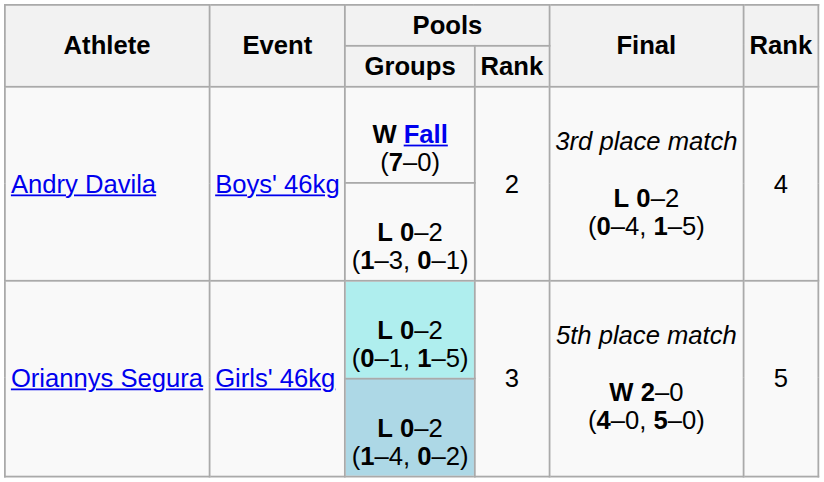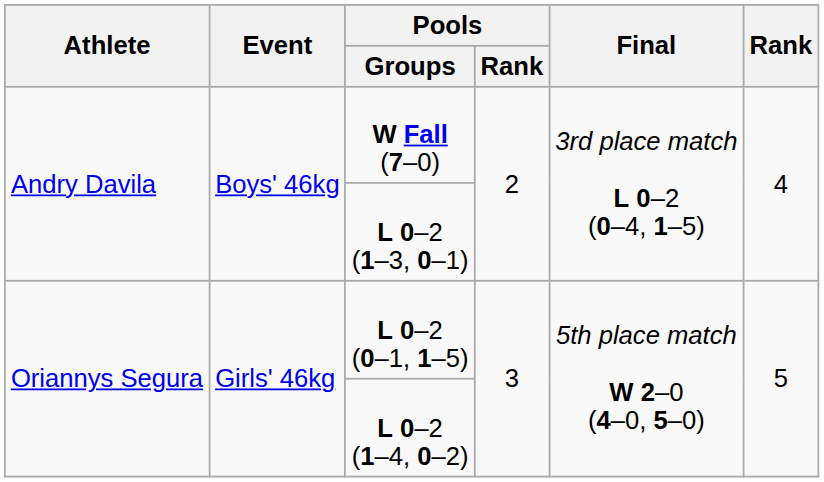(410, 344) paleturquoise background -> (410, 344) no background
(410, 442) lightblue background -> (410, 442) no background
